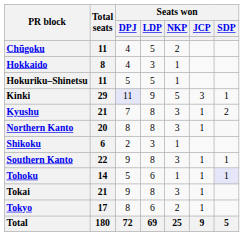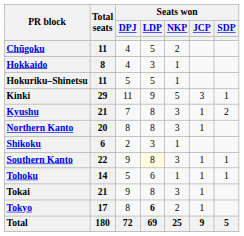(128, 96) lavender background -> (128, 96) no background
(152, 160) no background -> (152, 160) lightyellow background
(226, 176) lavender background -> (226, 176) no background
(152, 208) normal -> (152, 208) bold
